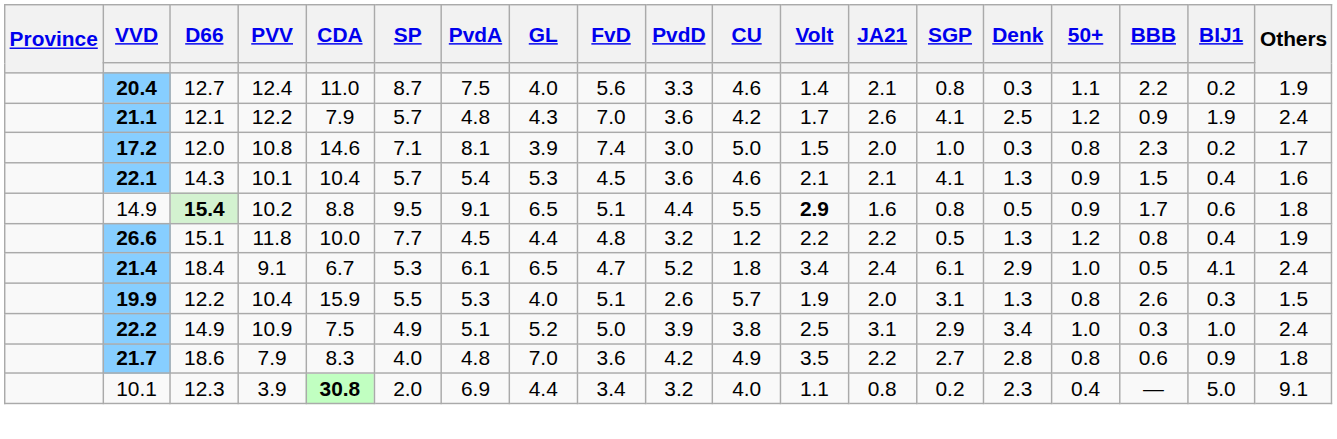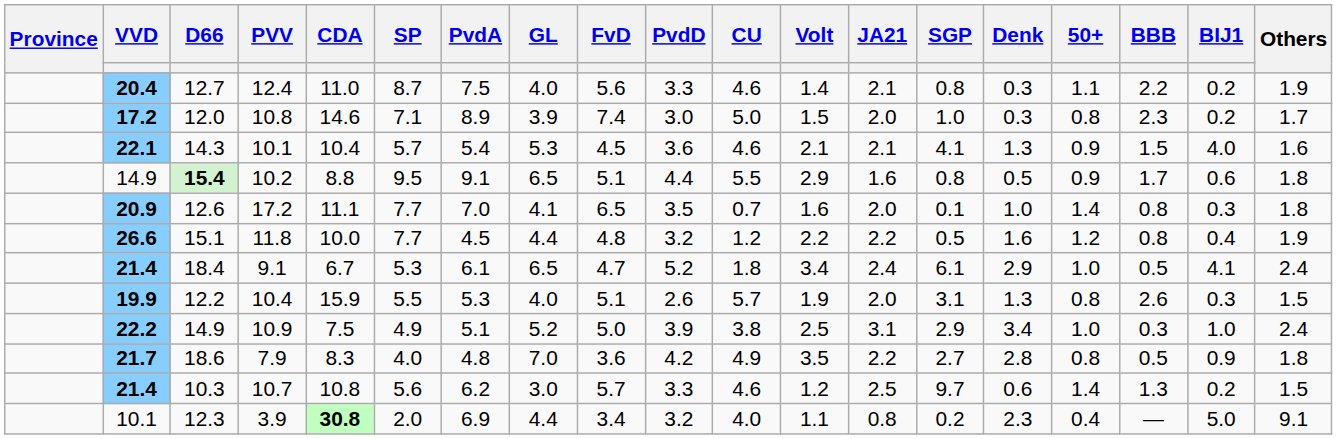- row: (204, 118)
(475, 148) 8.1 -> (475, 118) 8.9
(1221, 178) 0.4 -> (1221, 148) 4.0
(814, 208) bold -> (814, 178) normal
+ row: (204, 208)
(1018, 238) 1.3 -> (1018, 238) 1.6
(1153, 359) 0.6 -> (1153, 359) 0.5
+ row: (204, 389)
